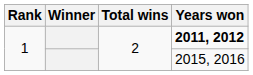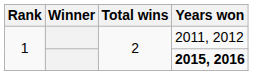(209, 37) bold -> (209, 37) normal
(210, 59) normal -> (210, 59) bold
